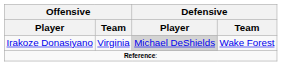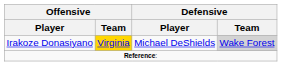(114, 43) no background -> (114, 43) gold background
(175, 43) lightgrey background -> (175, 43) no background
(247, 43) no background -> (247, 43) lightgrey background
